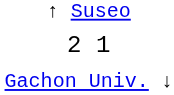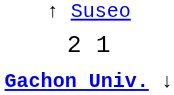(89, 82) normal -> (89, 81) bold
